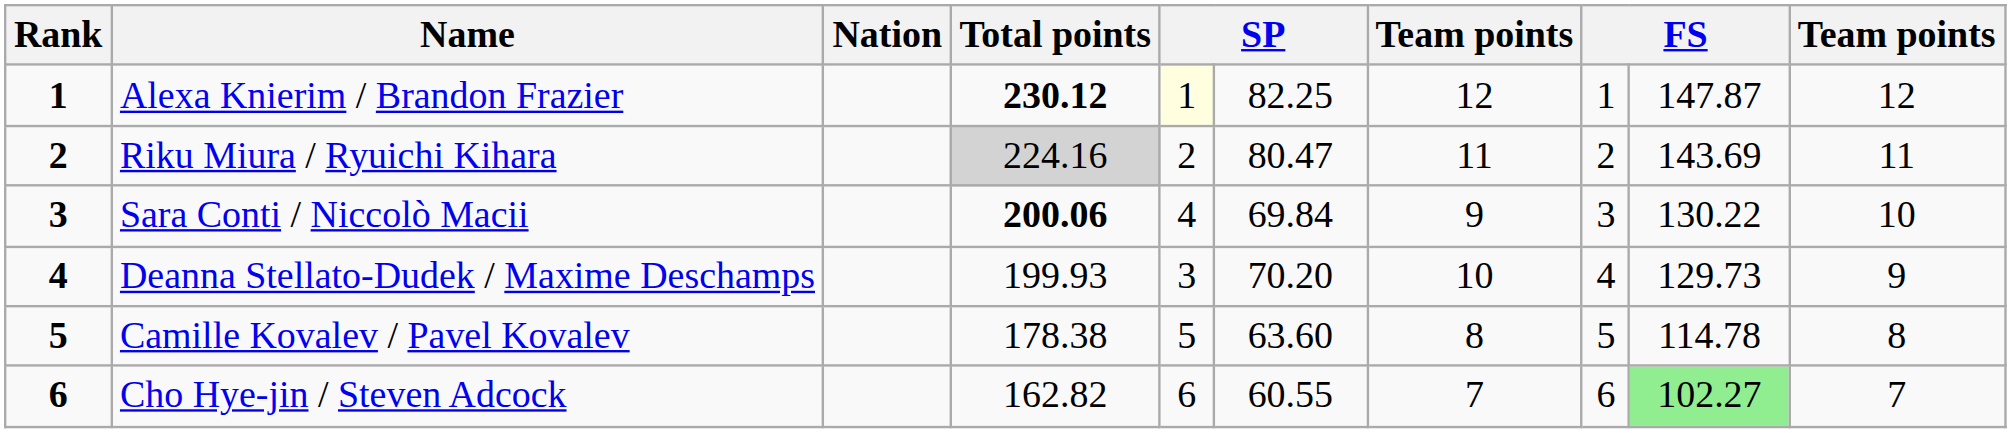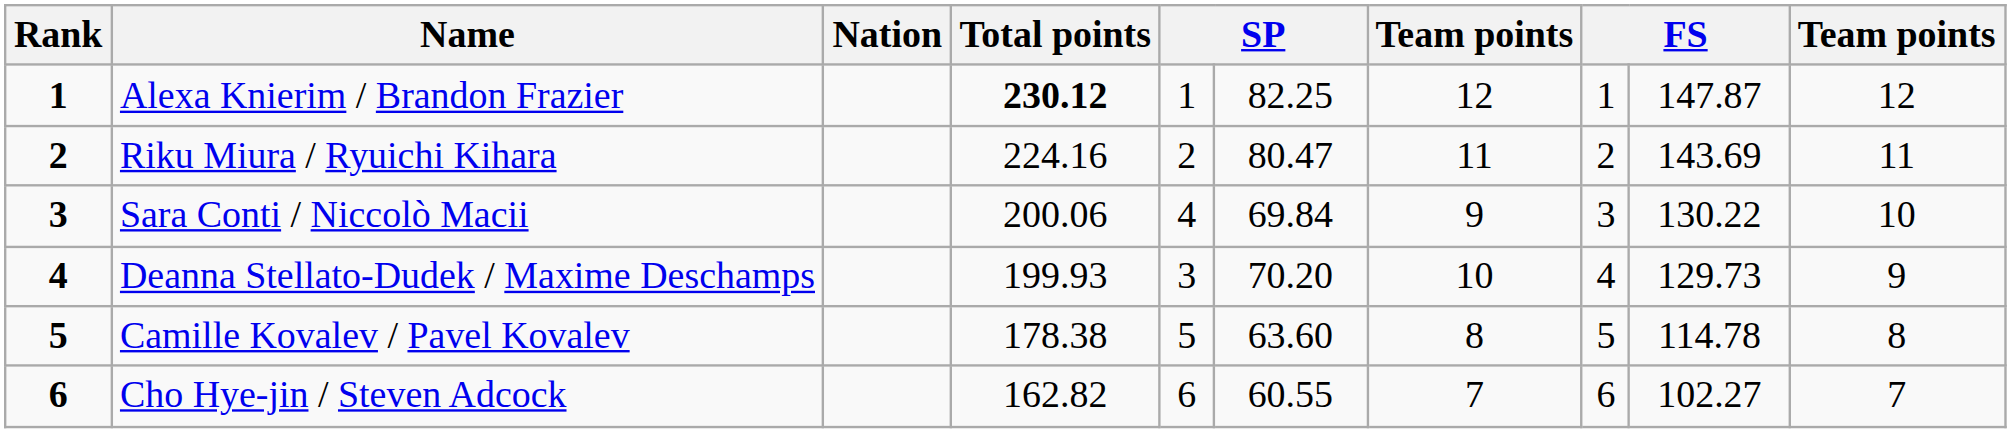(1187, 94) lightyellow background -> (1187, 94) no background
(1055, 154) lightgrey background -> (1055, 154) no background
(1055, 214) bold -> (1055, 214) normal
(1709, 395) lightgreen background -> (1709, 395) no background
